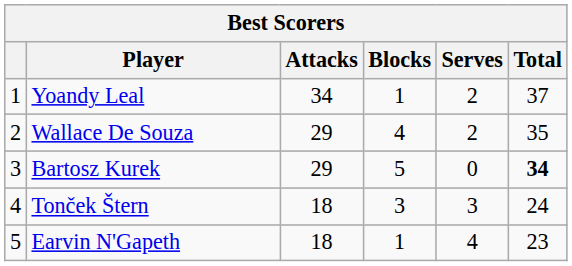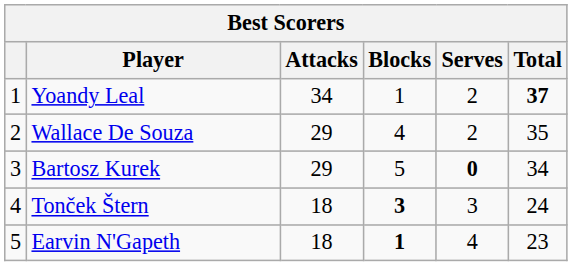(538, 96) normal -> (538, 96) bold
(472, 169) normal -> (472, 169) bold
(538, 169) bold -> (538, 169) normal
(400, 206) normal -> (400, 206) bold
(400, 242) normal -> (400, 242) bold
